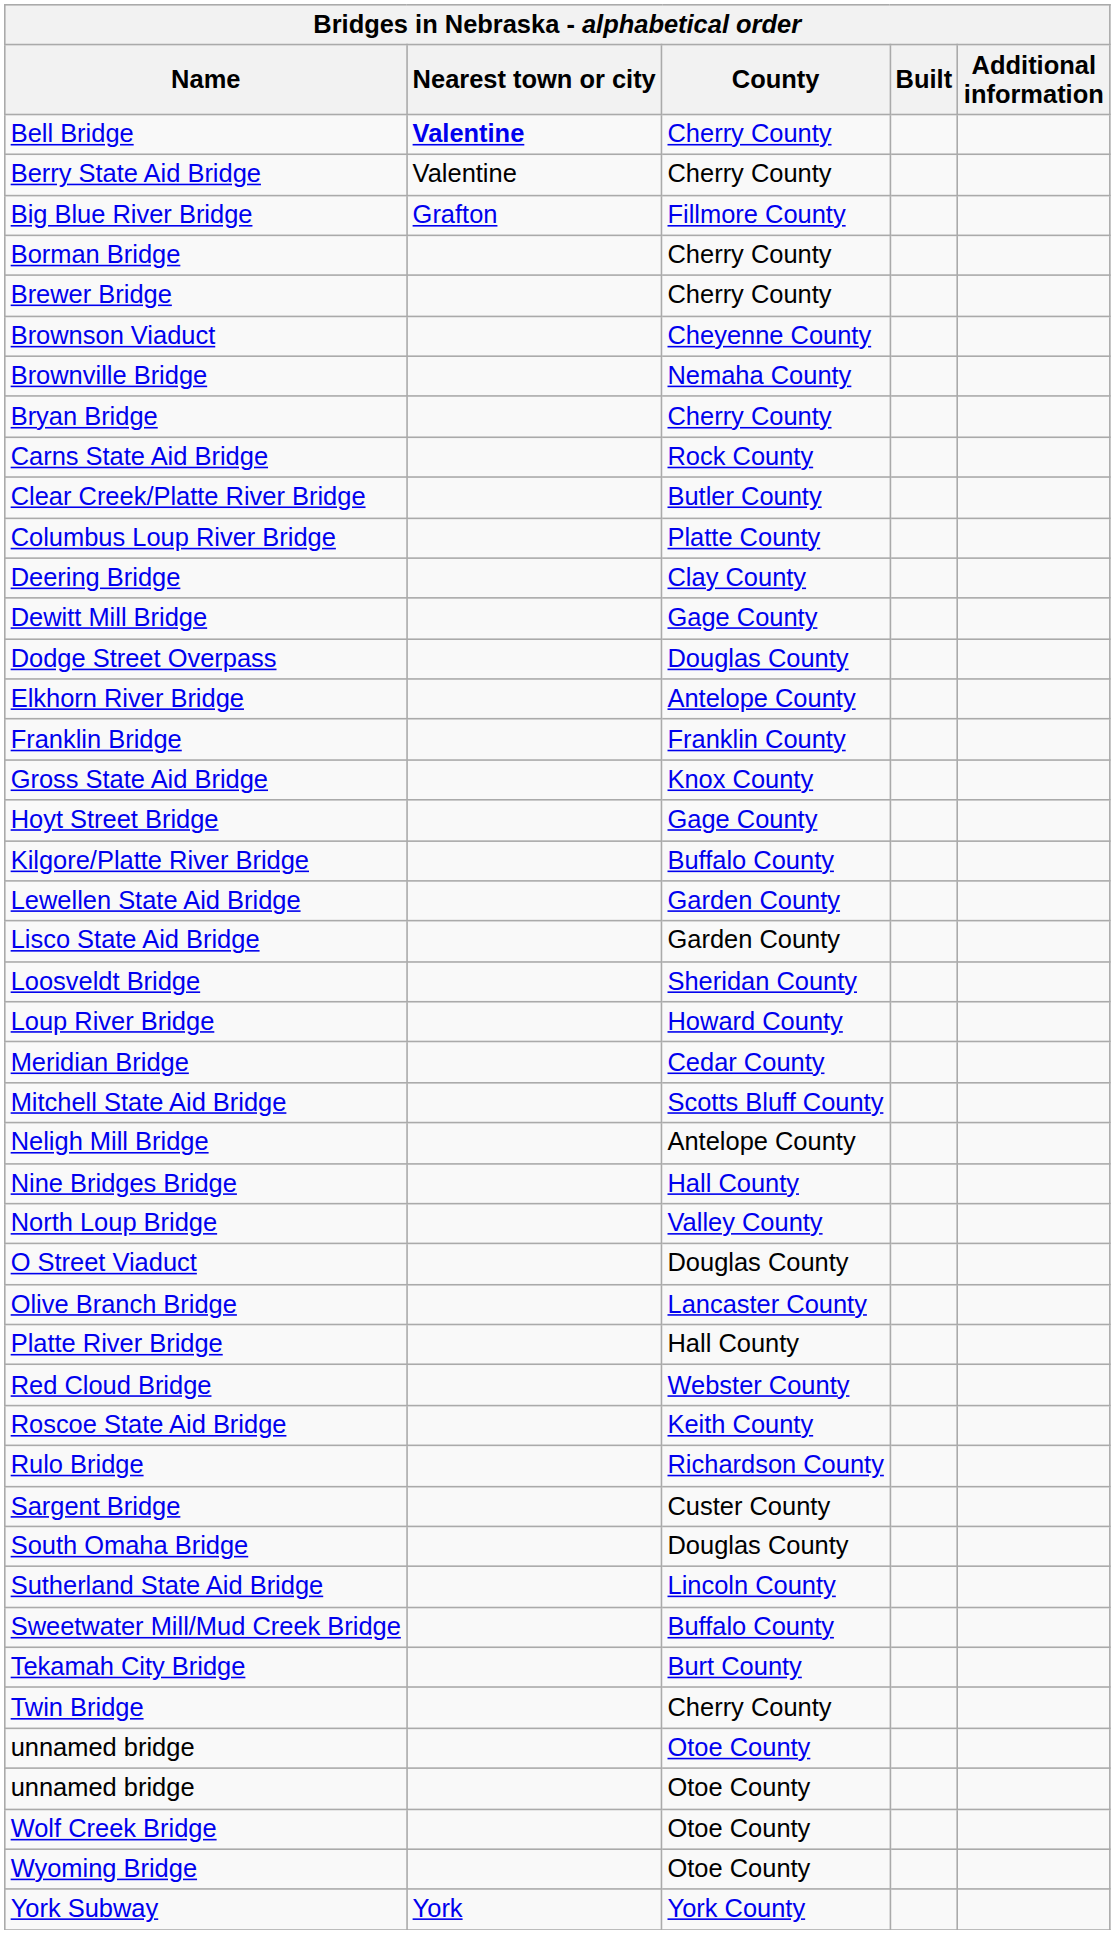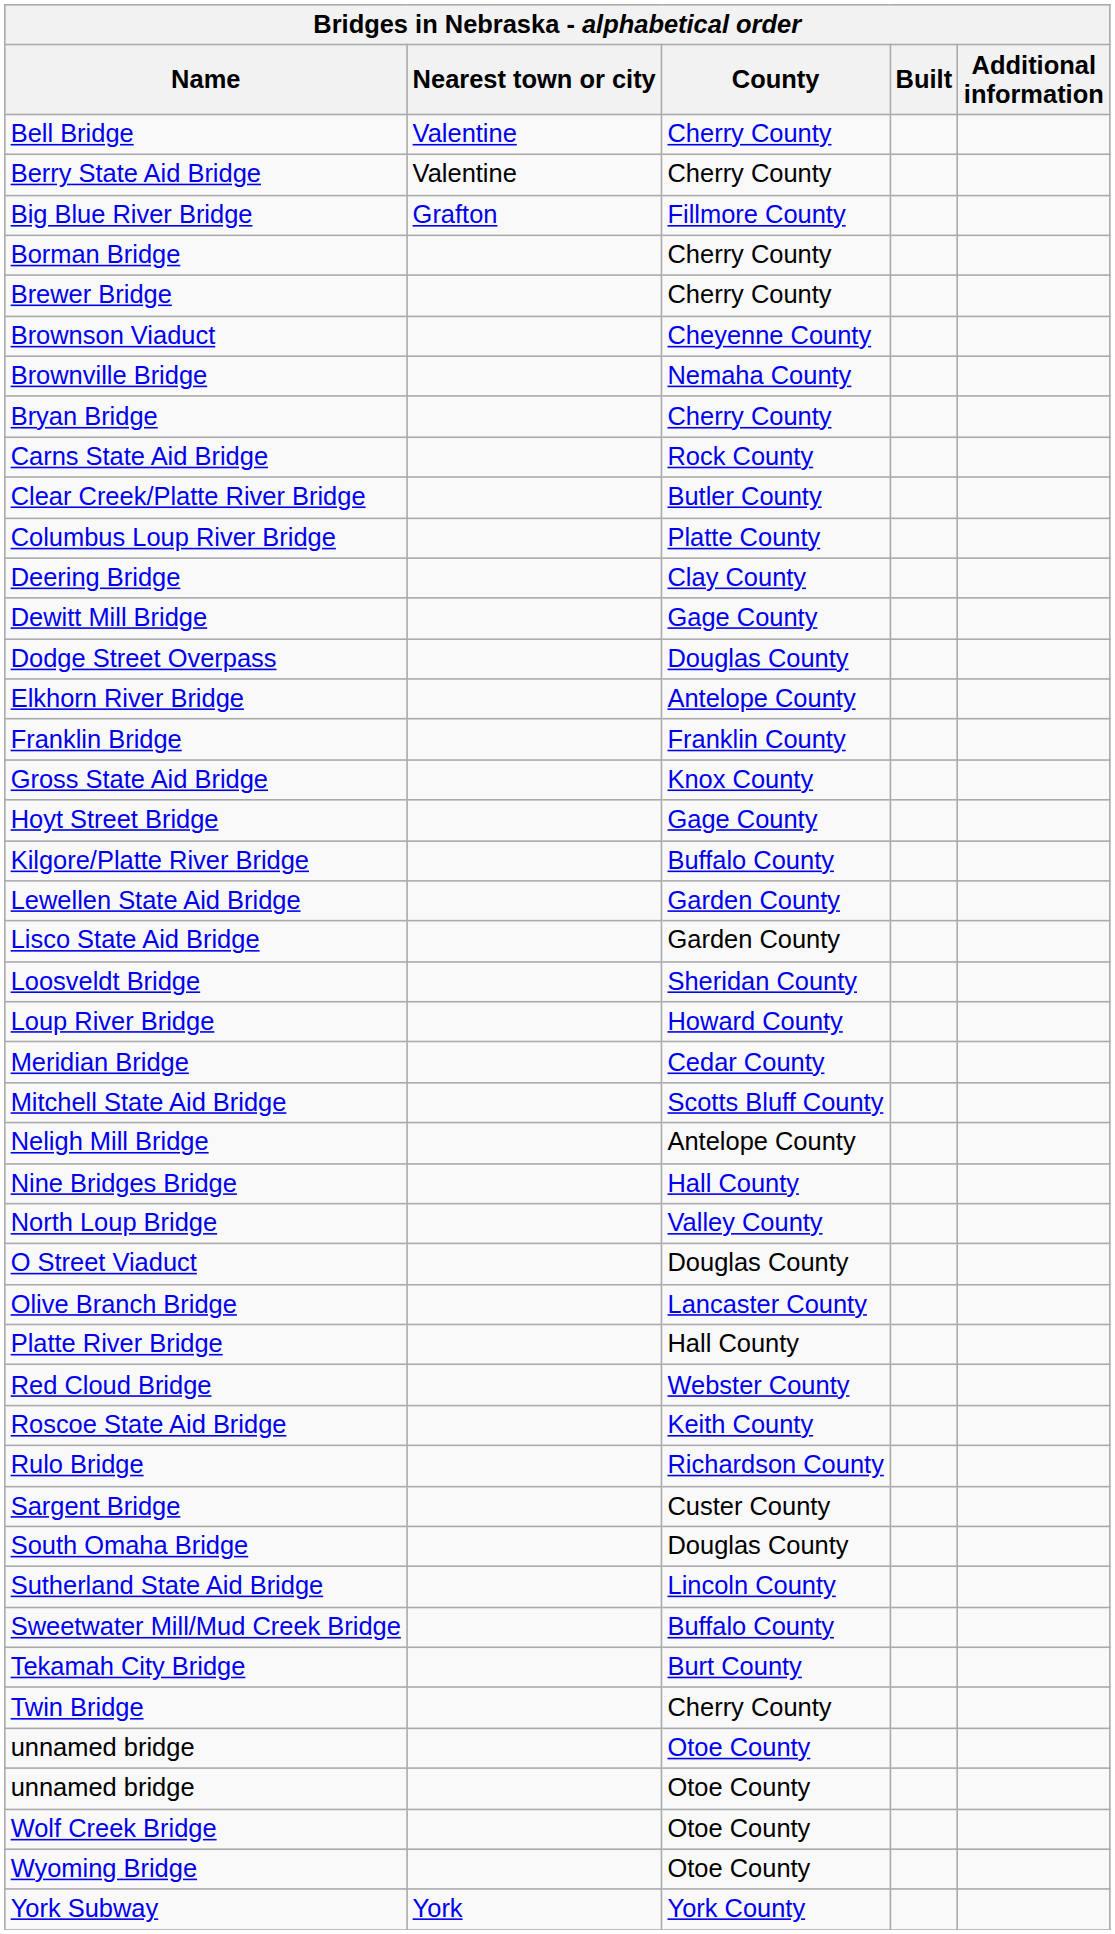(468, 133) bold -> (465, 133) normal
